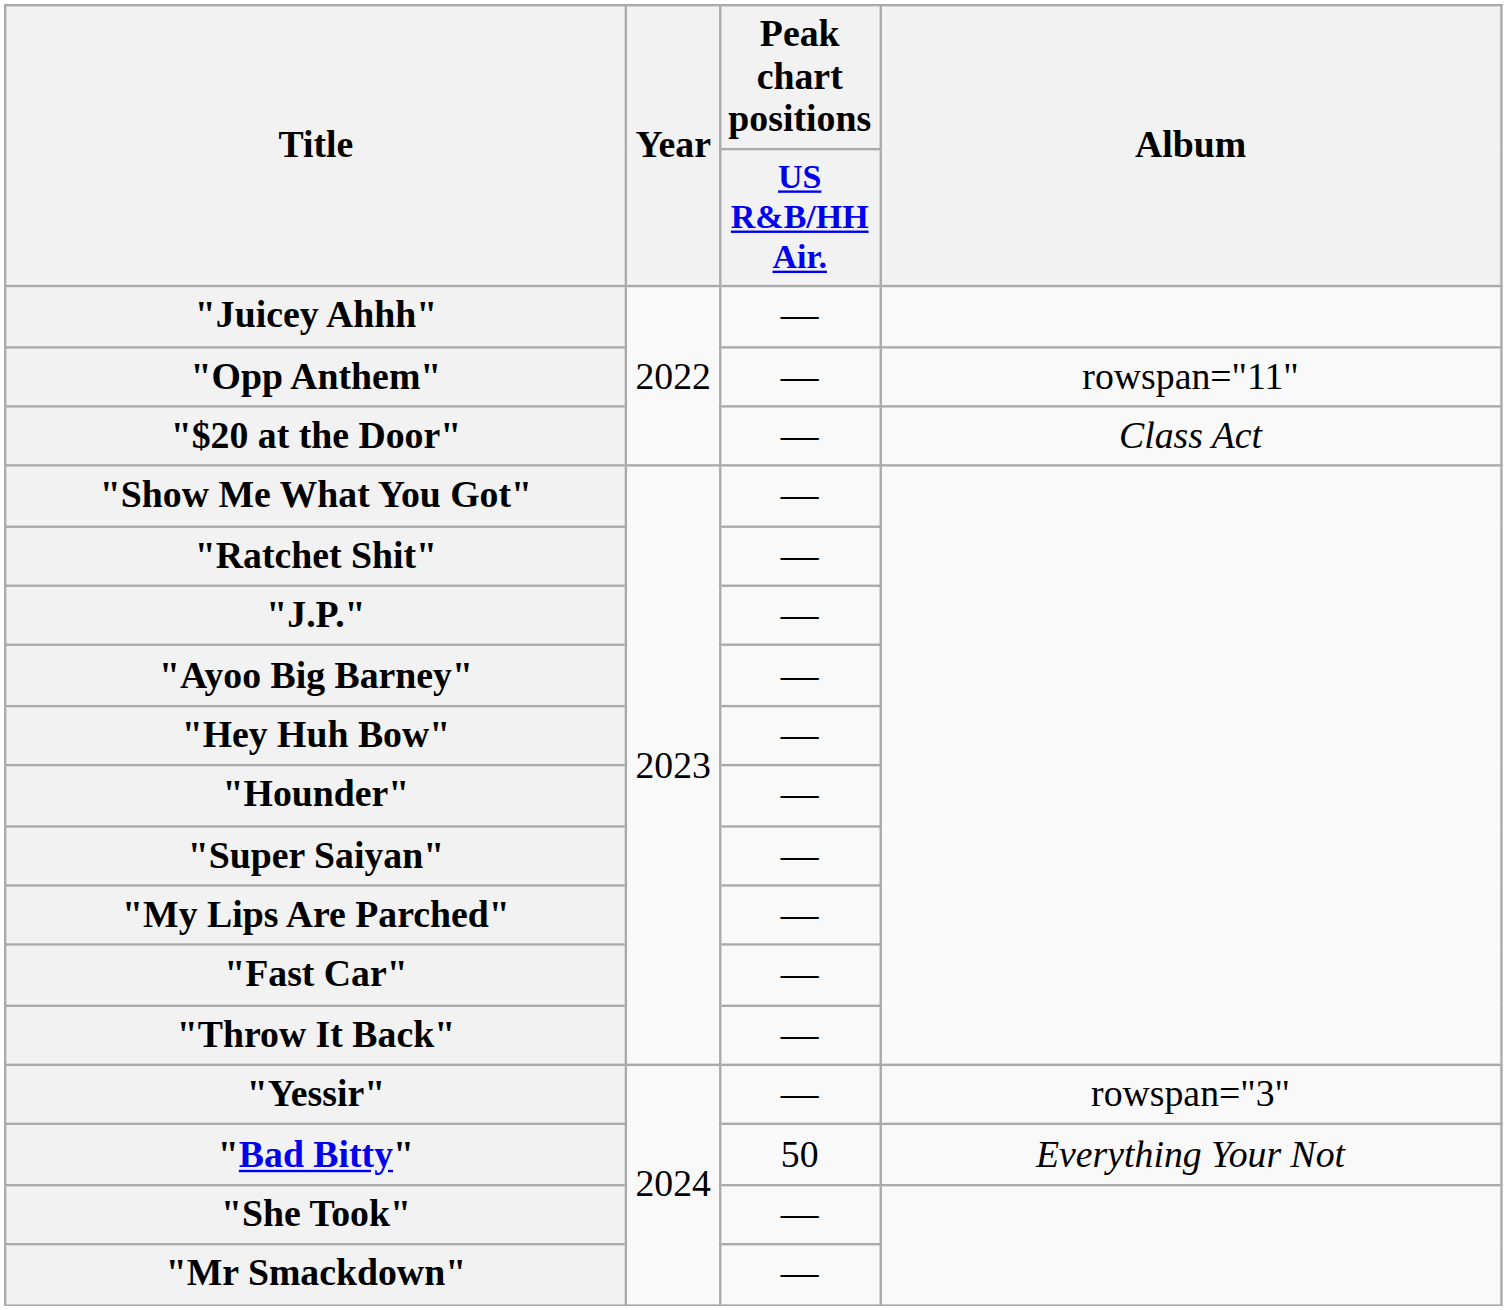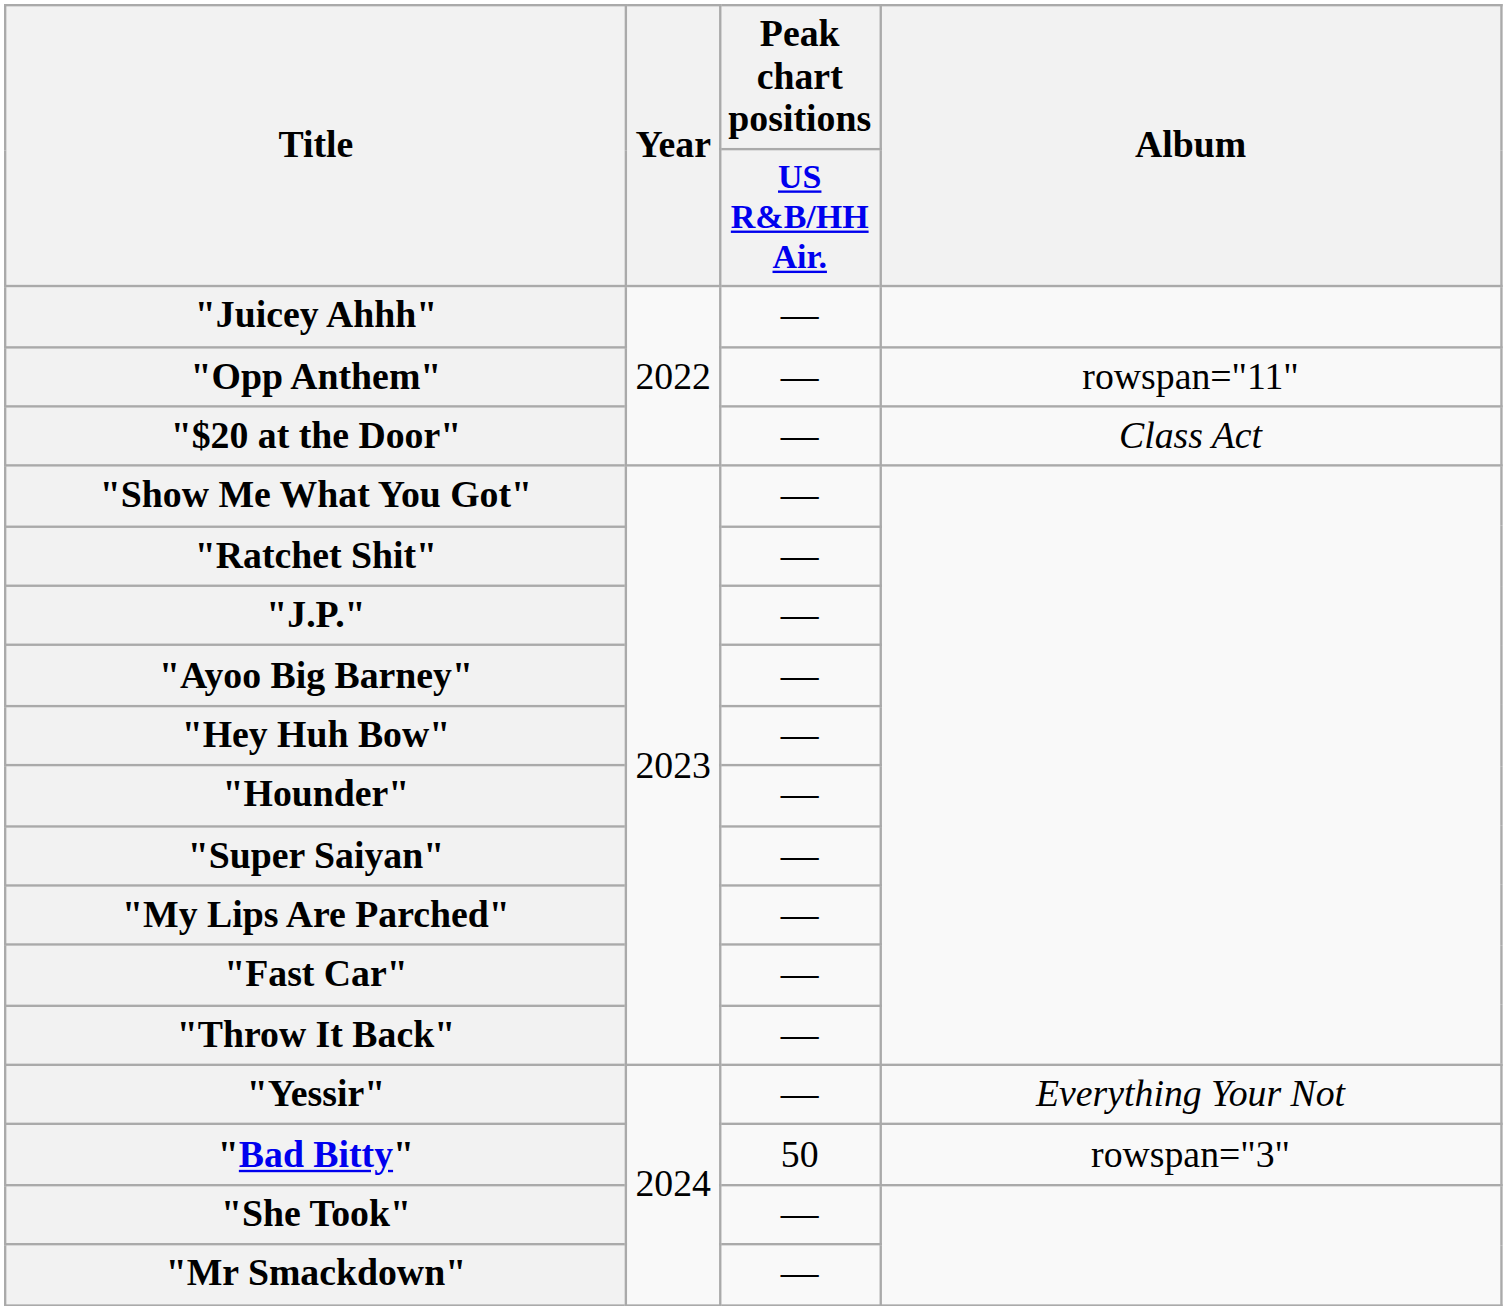(1191, 1094) rowspan="3" -> (1191, 1094) Everything Your Not
(1191, 1153) Everything Your Not -> (1191, 1153) rowspan="3"
